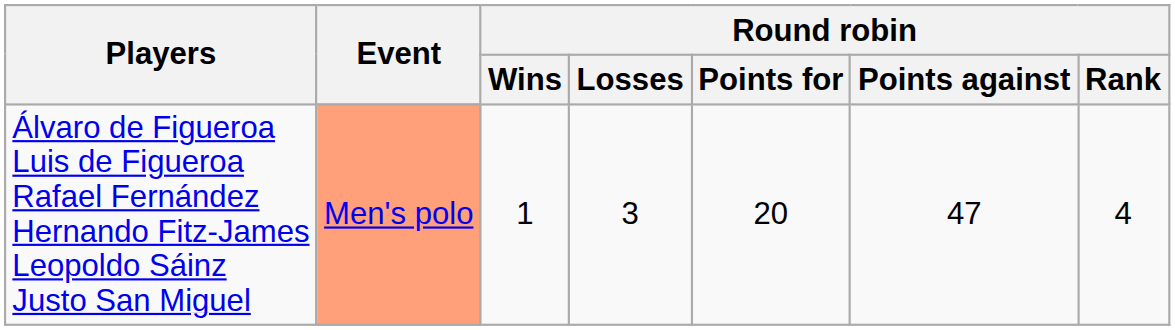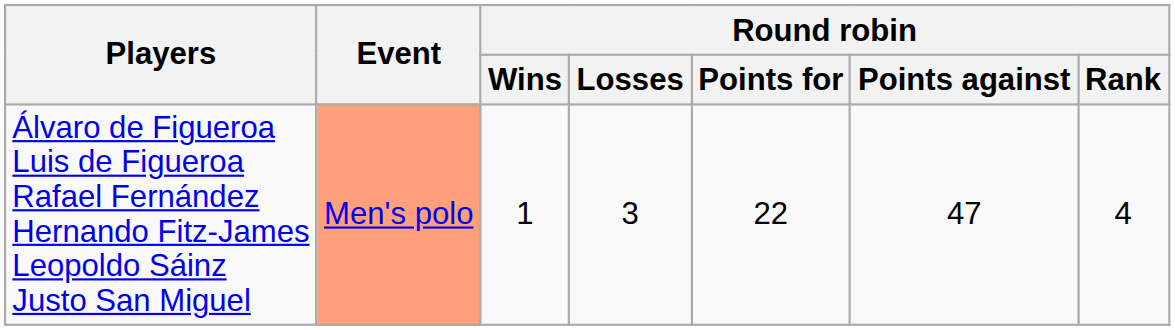(771, 215) 20 -> (771, 215) 22
